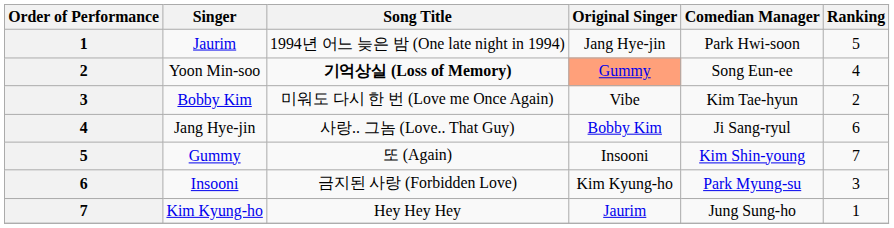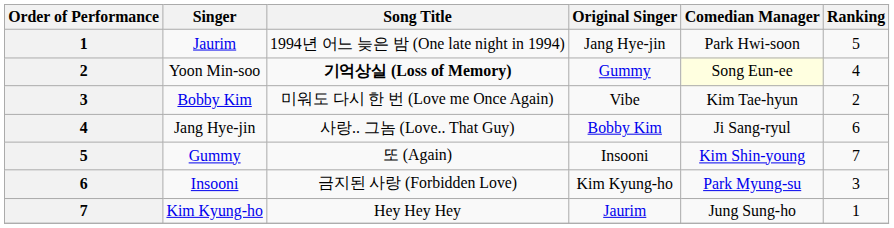(625, 71) lightsalmon background -> (625, 71) no background
(752, 71) no background -> (752, 71) lightyellow background
